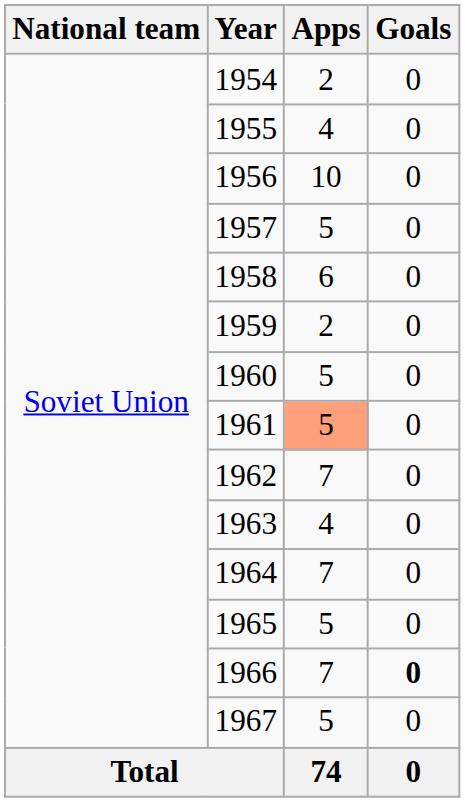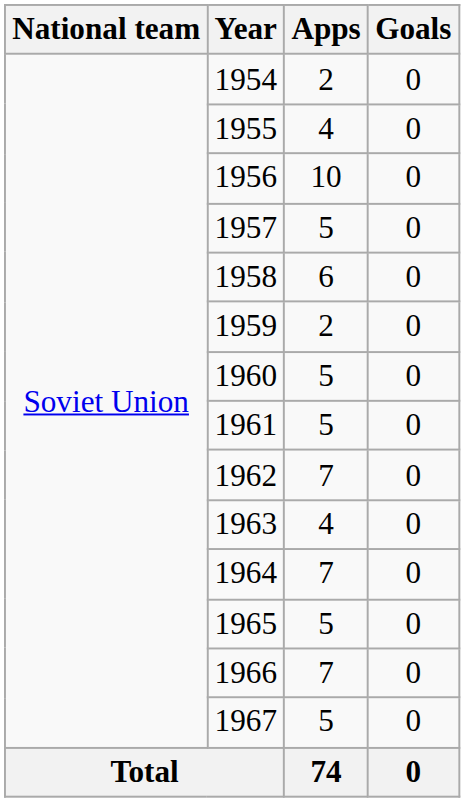(326, 425) lightsalmon background -> (326, 425) no background
(413, 672) bold -> (413, 672) normal
